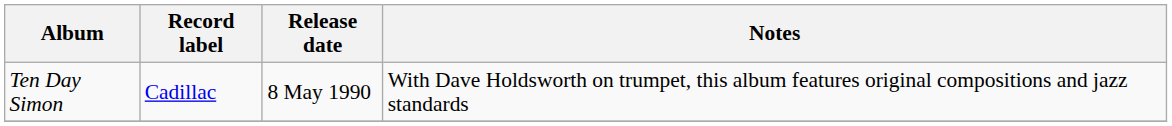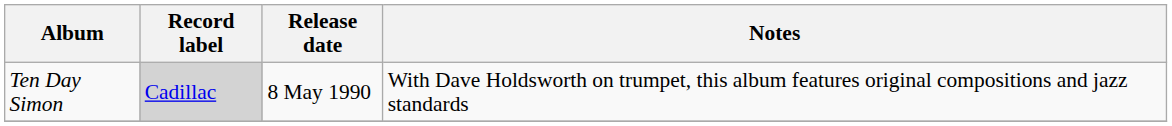(180, 91) no background -> (180, 91) lightgrey background
